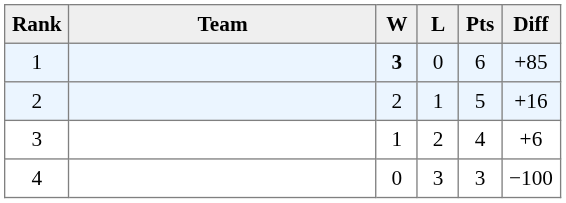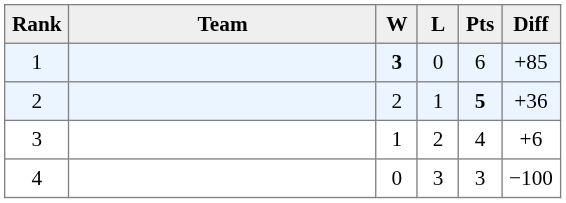(480, 100) normal -> (480, 100) bold
(531, 100) +16 -> (531, 100) +36
